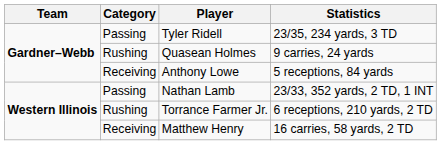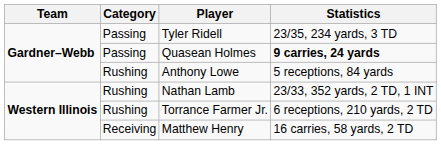(125, 52) Rushing -> (124, 52) Passing
(324, 52) normal -> (327, 52) bold
(130, 72) Receiving -> (125, 72) Rushing
(124, 91) Passing -> (125, 91) Rushing
